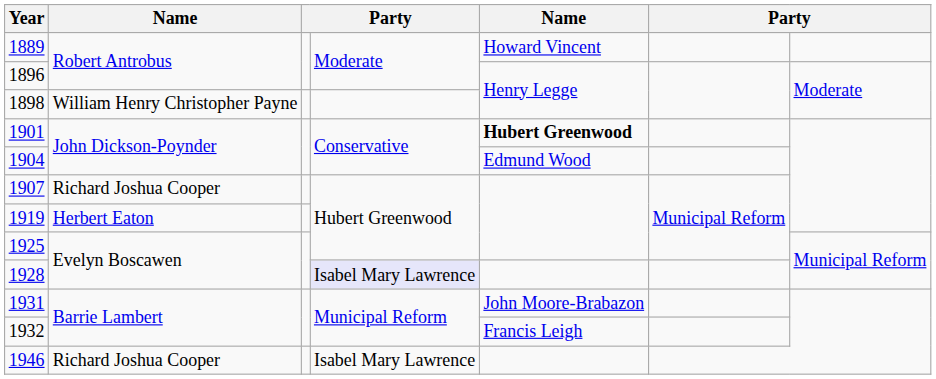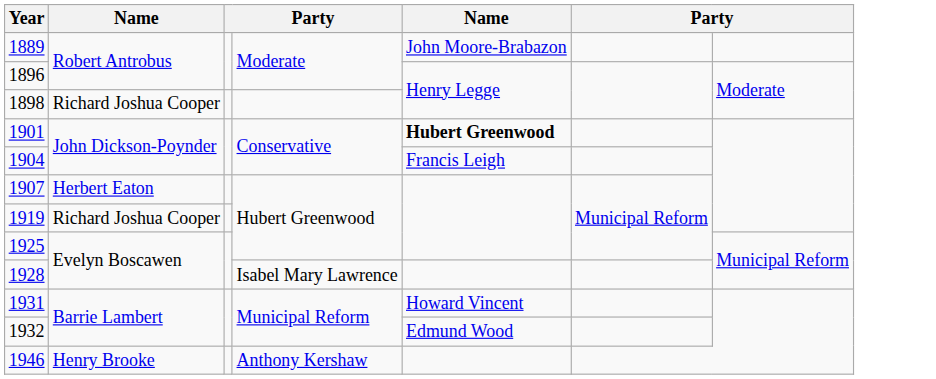(542, 47) Howard Vincent -> (486, 47) John Moore-Brabazon
(175, 103) William Henry Christopher Payne -> (136, 103) Richard Joshua Cooper
(537, 160) Edmund Wood -> (456, 160) Francis Leigh
(136, 189) Richard Joshua Cooper -> (103, 189) Herbert Eaton
(103, 217) Herbert Eaton -> (136, 217) Richard Joshua Cooper
(395, 274) lavender background -> (317, 274) no background
(564, 302) John Moore-Brabazon -> (465, 302) Howard Vincent
(533, 331) Francis Leigh -> (460, 331) Edmund Wood
(136, 359) Richard Joshua Cooper -> (104, 359) Henry Brooke
(395, 359) Isabel Mary Lawrence -> (302, 359) Anthony Kershaw
